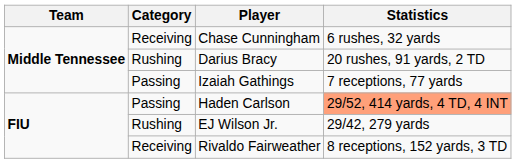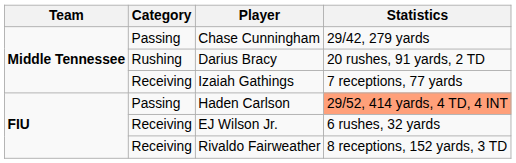(162, 37) Receiving -> (156, 37) Passing
(384, 37) 6 rushes, 32 yards -> (378, 37) 29/42, 279 yards
(156, 81) Passing -> (162, 81) Receiving
(157, 125) Rushing -> (162, 125) Receiving
(378, 125) 29/42, 279 yards -> (384, 125) 6 rushes, 32 yards
